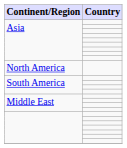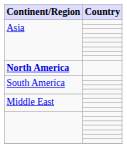(36, 68) normal -> (38, 68) bold
